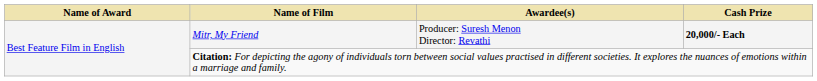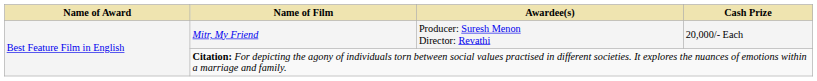(715, 34) bold -> (714, 34) normal
